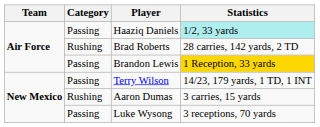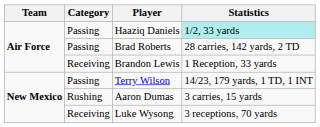(85, 46) Rushing -> (83, 46) Passing
(83, 63) Passing -> (88, 63) Receiving
(229, 63) gold background -> (230, 63) no background
(83, 113) Passing -> (88, 113) Receiving
